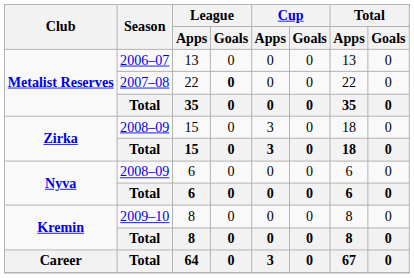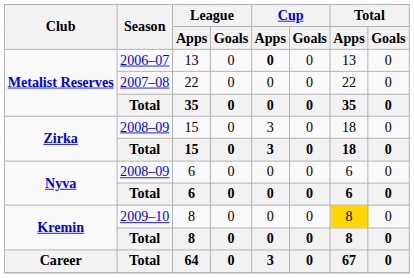(270, 60) normal -> (270, 60) bold
(231, 82) bold -> (231, 82) normal
(349, 216) no background -> (349, 216) gold background
